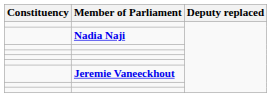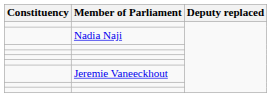(100, 35) bold -> (98, 35) normal
(124, 73) bold -> (121, 73) normal
